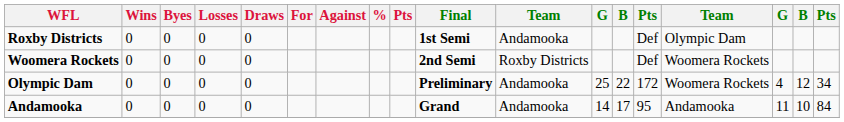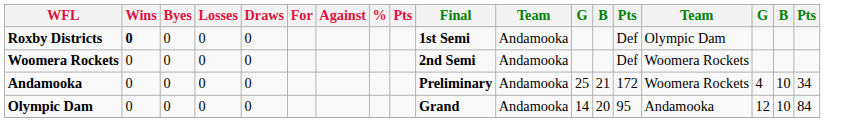(129, 38) normal -> (129, 38) bold
(544, 60) Roxby Districts -> (534, 60) Andamooka
(50, 83) Olympic Dam -> (45, 83) Andamooka
(623, 83) 22 -> (603, 83) 21
(803, 83) 12 -> (783, 83) 10
(45, 106) Andamooka -> (50, 106) Olympic Dam
(623, 106) 17 -> (603, 106) 20
(783, 106) 11 -> (763, 106) 12
